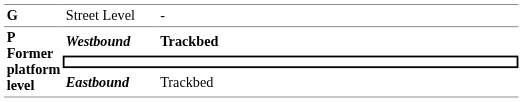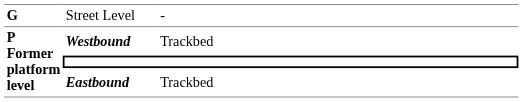(189, 41) bold -> (187, 41) normal
